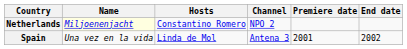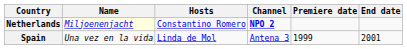(262, 24) normal -> (262, 24) bold
(303, 38) 2001 -> (303, 38) 1999
(371, 38) 2002 -> (371, 38) 2001
